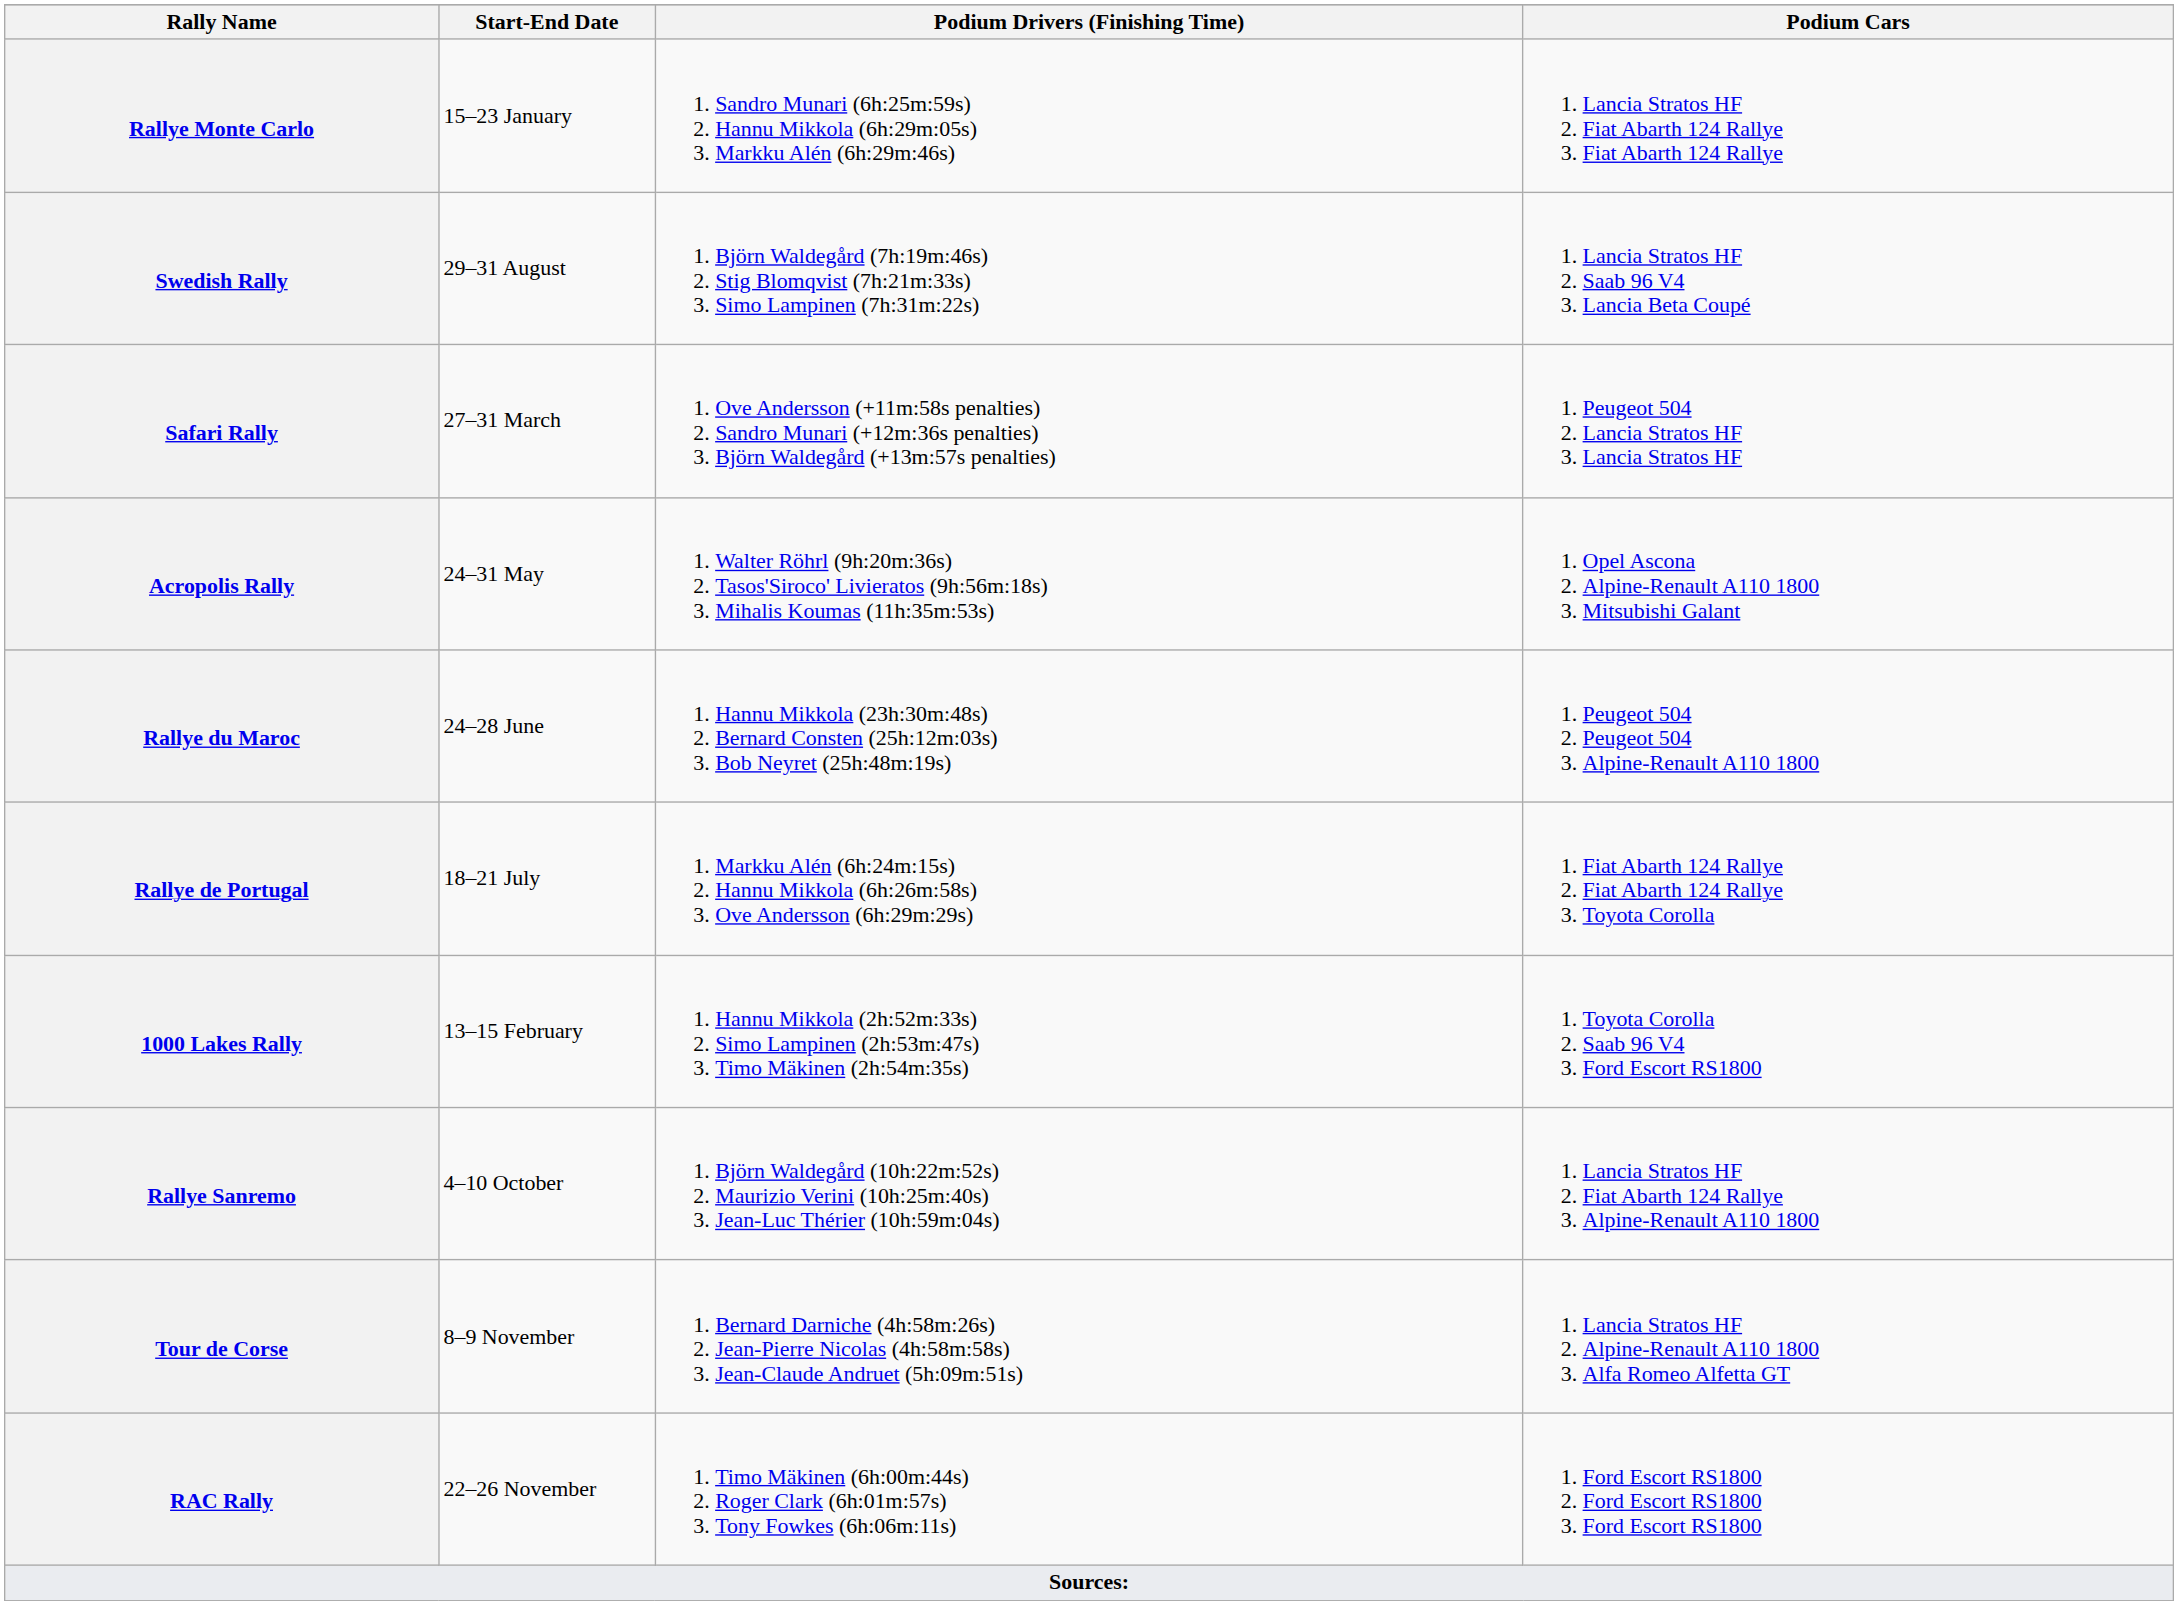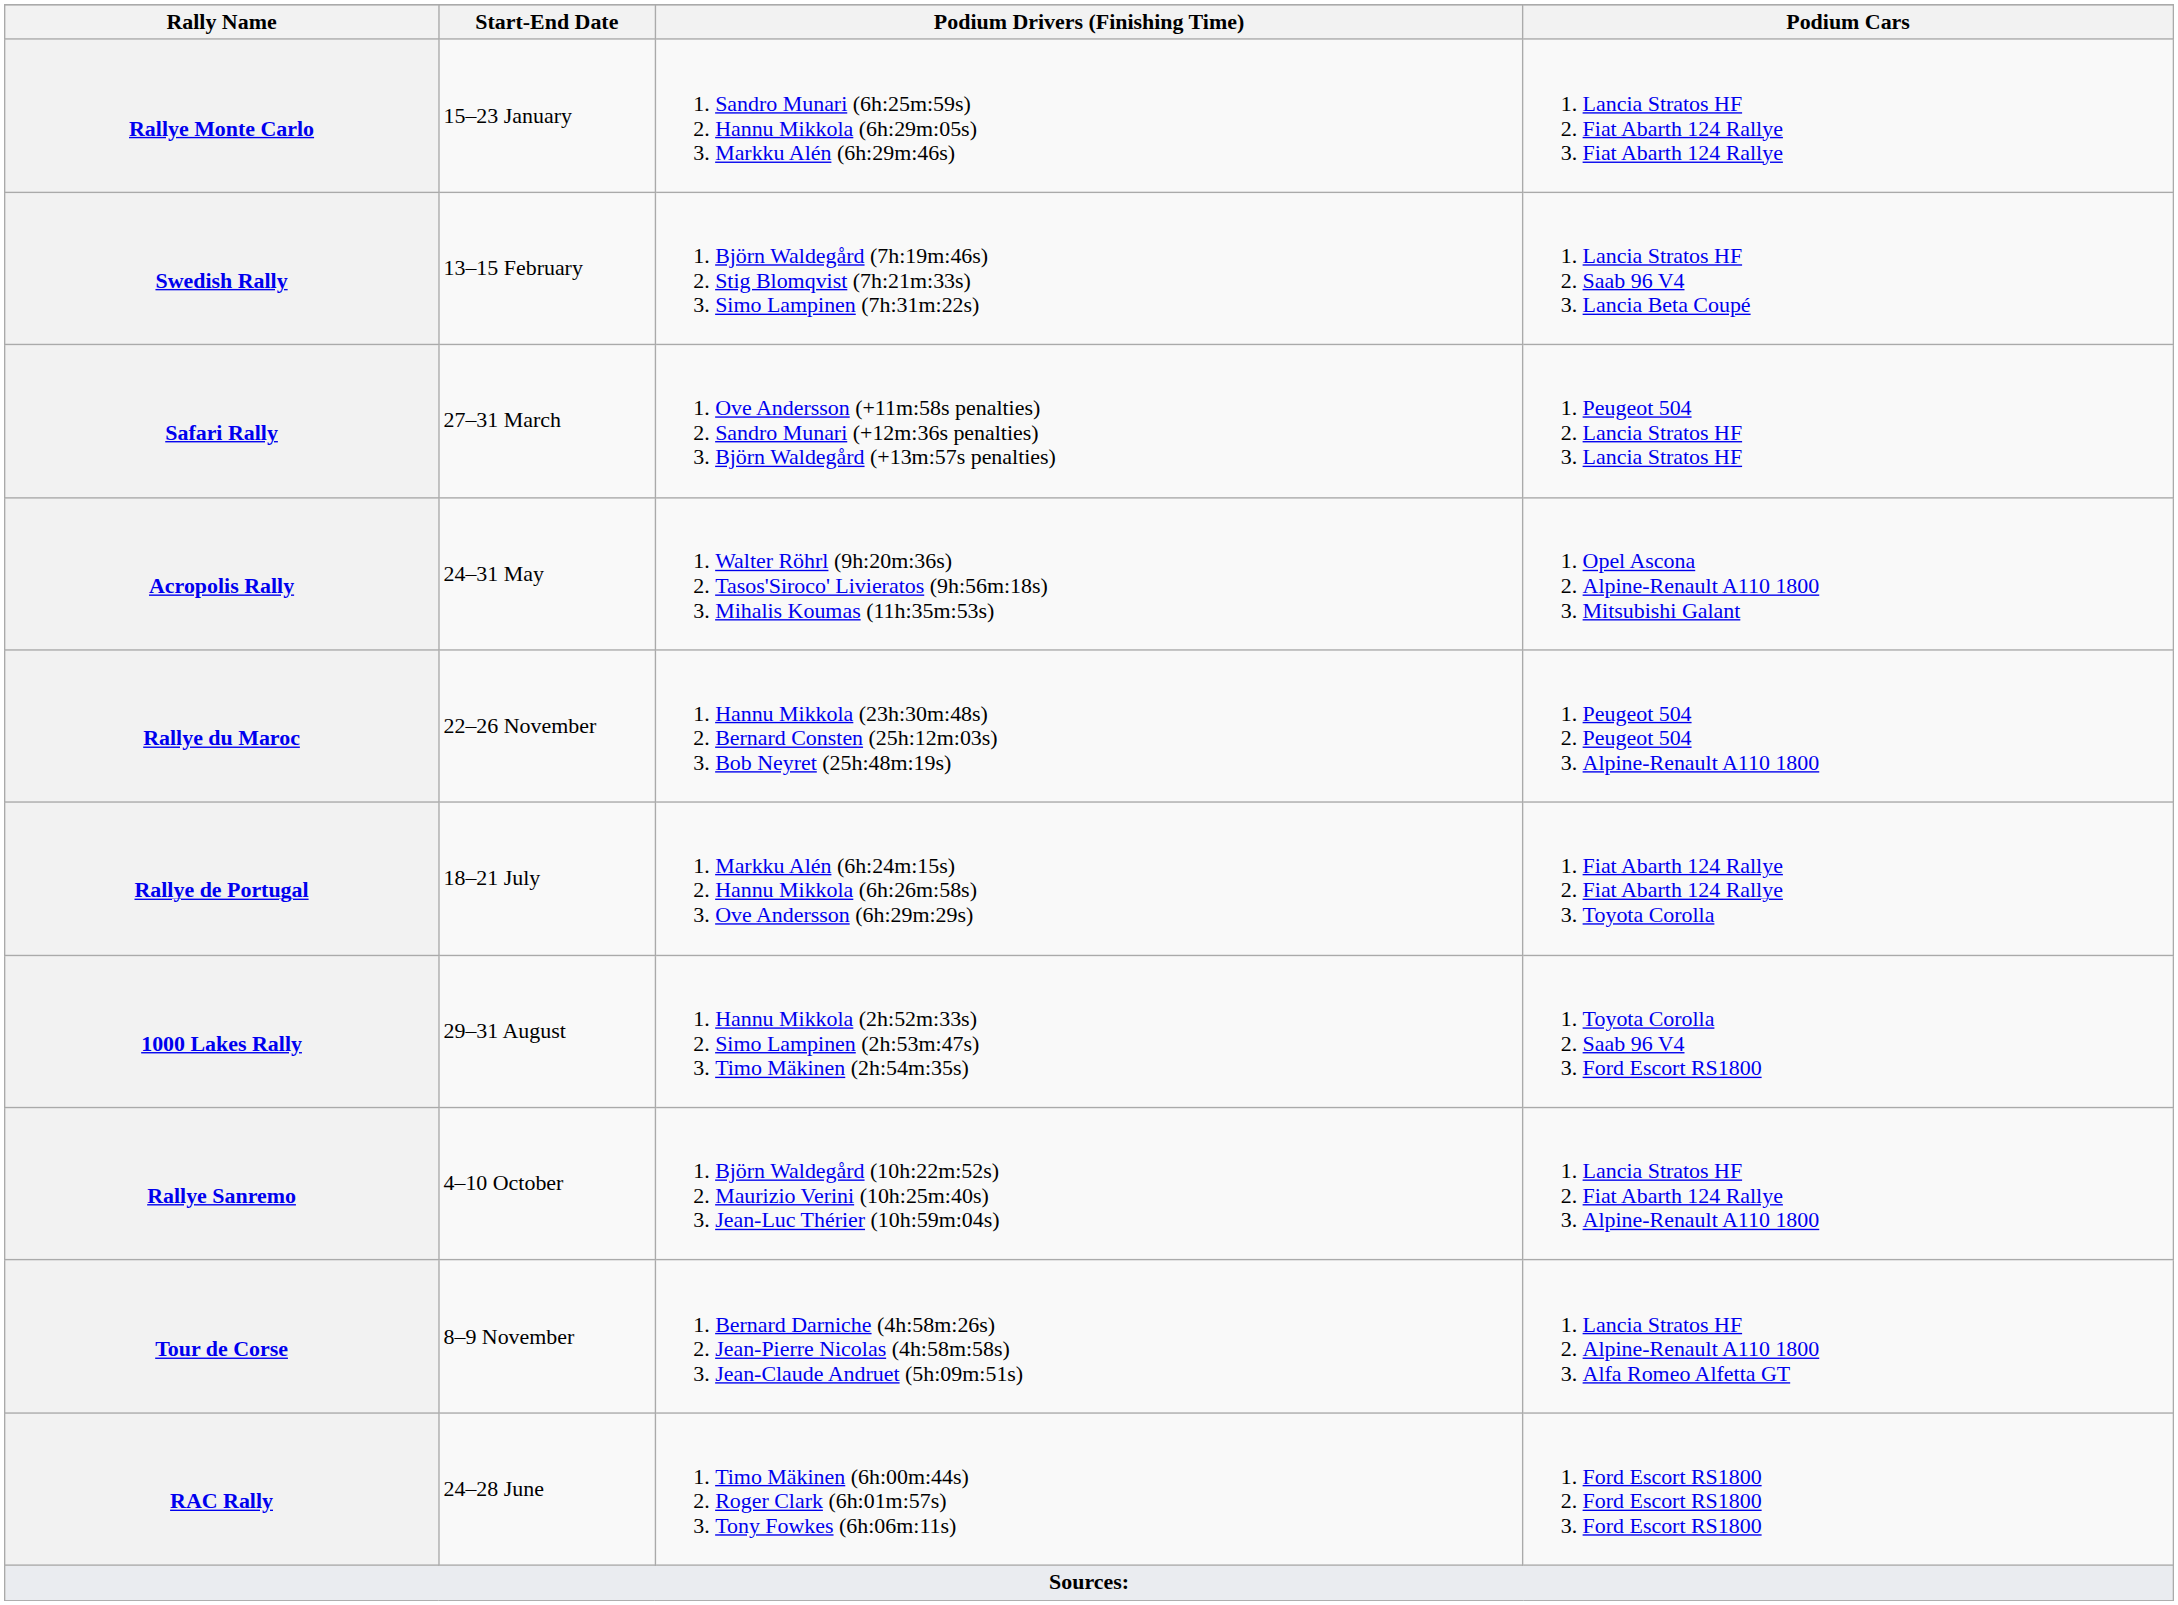(505, 268) 29–31 August -> (513, 268) 13–15 February
(494, 725) 24–28 June -> (520, 725) 22–26 November
(513, 1031) 13–15 February -> (505, 1031) 29–31 August
(520, 1488) 22–26 November -> (494, 1488) 24–28 June
